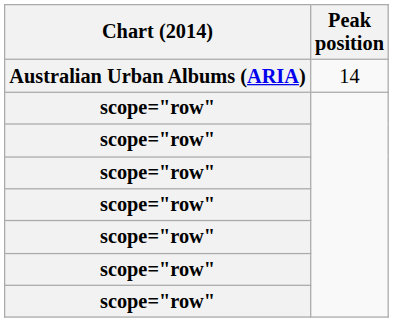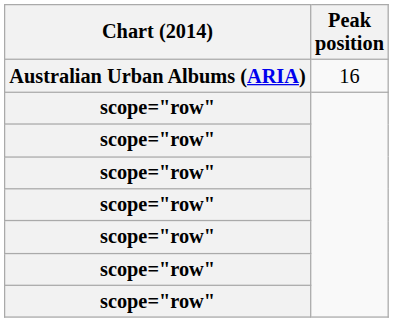(350, 75) 14 -> (350, 75) 16
